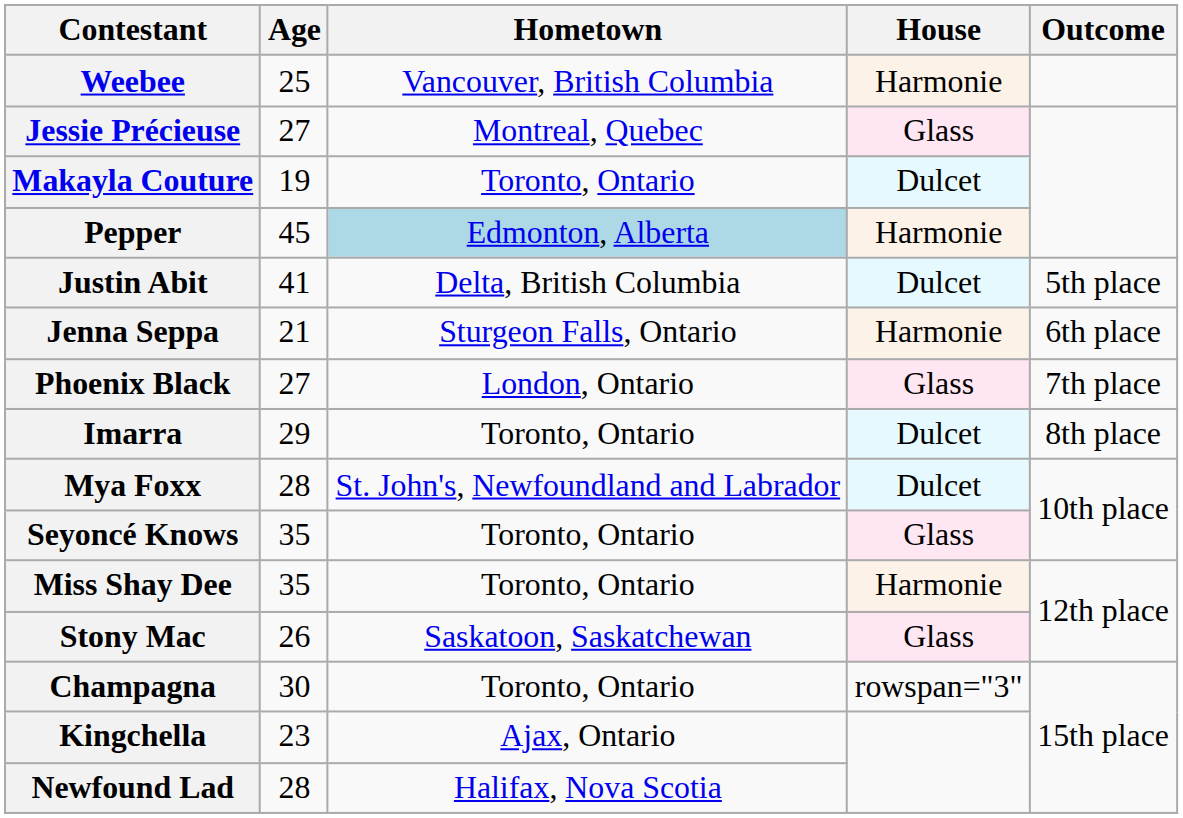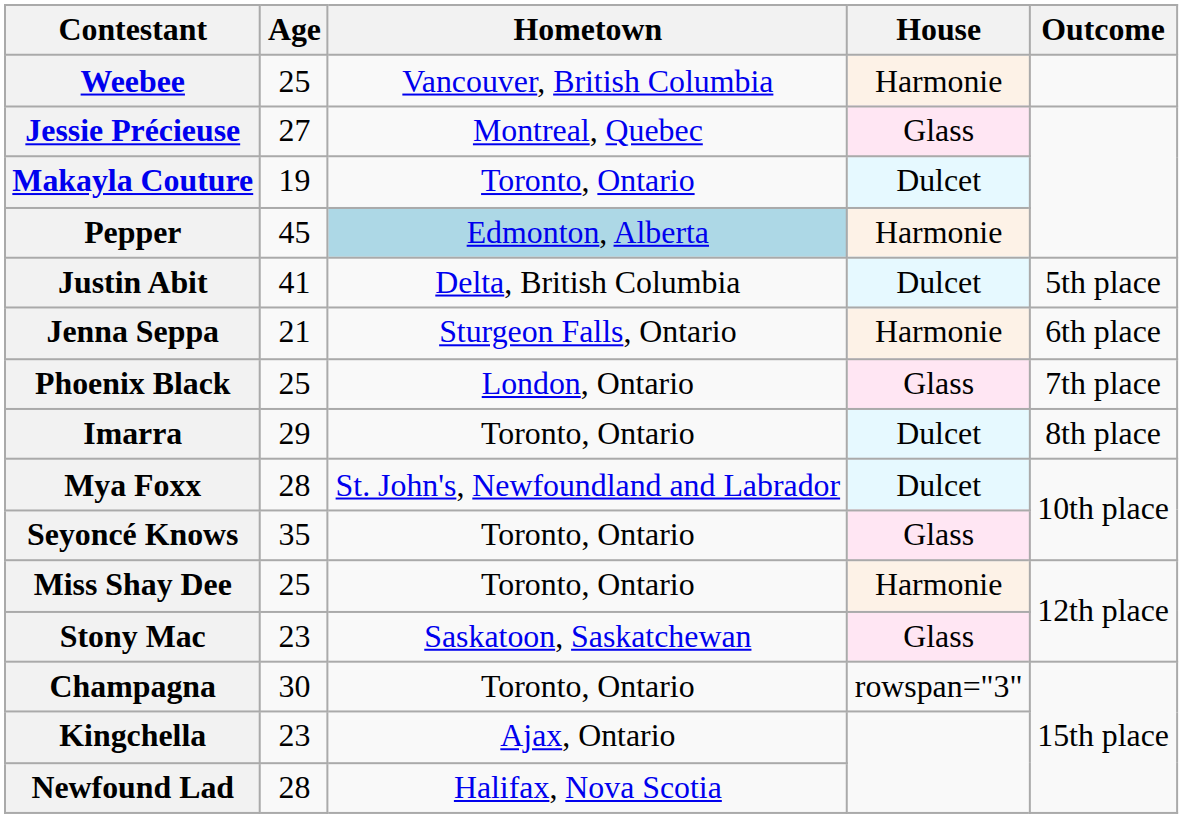(294, 383) 27 -> (294, 383) 25
(294, 585) 35 -> (294, 585) 25
(294, 635) 26 -> (294, 635) 23
